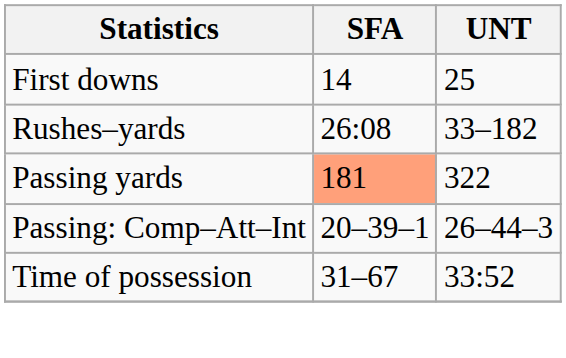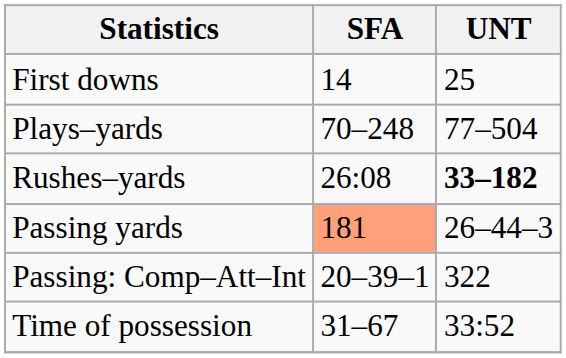+ row: (88, 128)
(491, 128) normal -> (491, 177) bold
(467, 177) 322 -> (499, 227) 26–44–3
(499, 227) 26–44–3 -> (467, 276) 322
